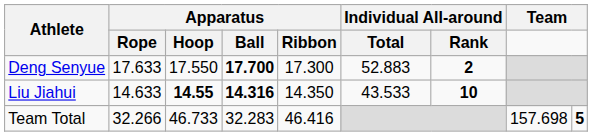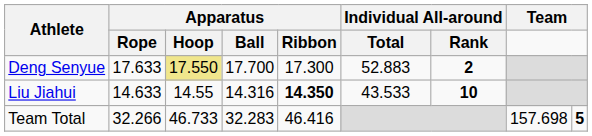(193, 68) no background -> (193, 68) khaki background
(250, 68) bold -> (250, 68) normal
(193, 93) bold -> (193, 93) normal
(250, 93) bold -> (250, 93) normal
(309, 93) normal -> (309, 93) bold
